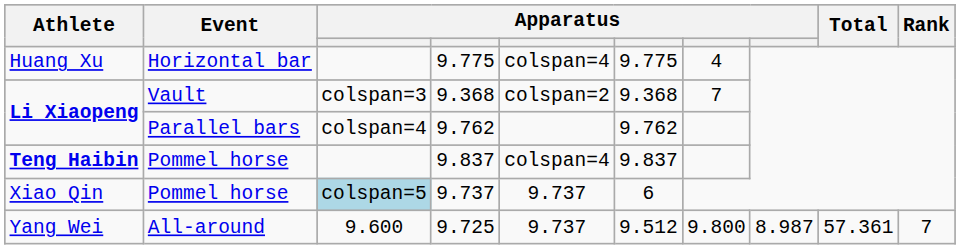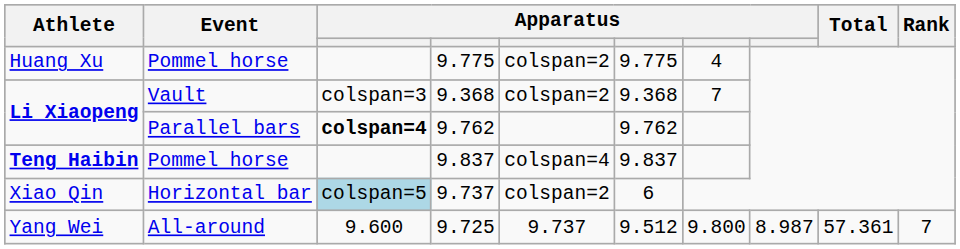(230, 63) Horizontal bar -> (218, 63) Pommel horse
(557, 63) colspan=4 -> (557, 63) colspan=2
(374, 128) normal -> (374, 128) bold
(218, 194) Pommel horse -> (230, 194) Horizontal bar
(557, 194) 9.737 -> (557, 194) colspan=2
